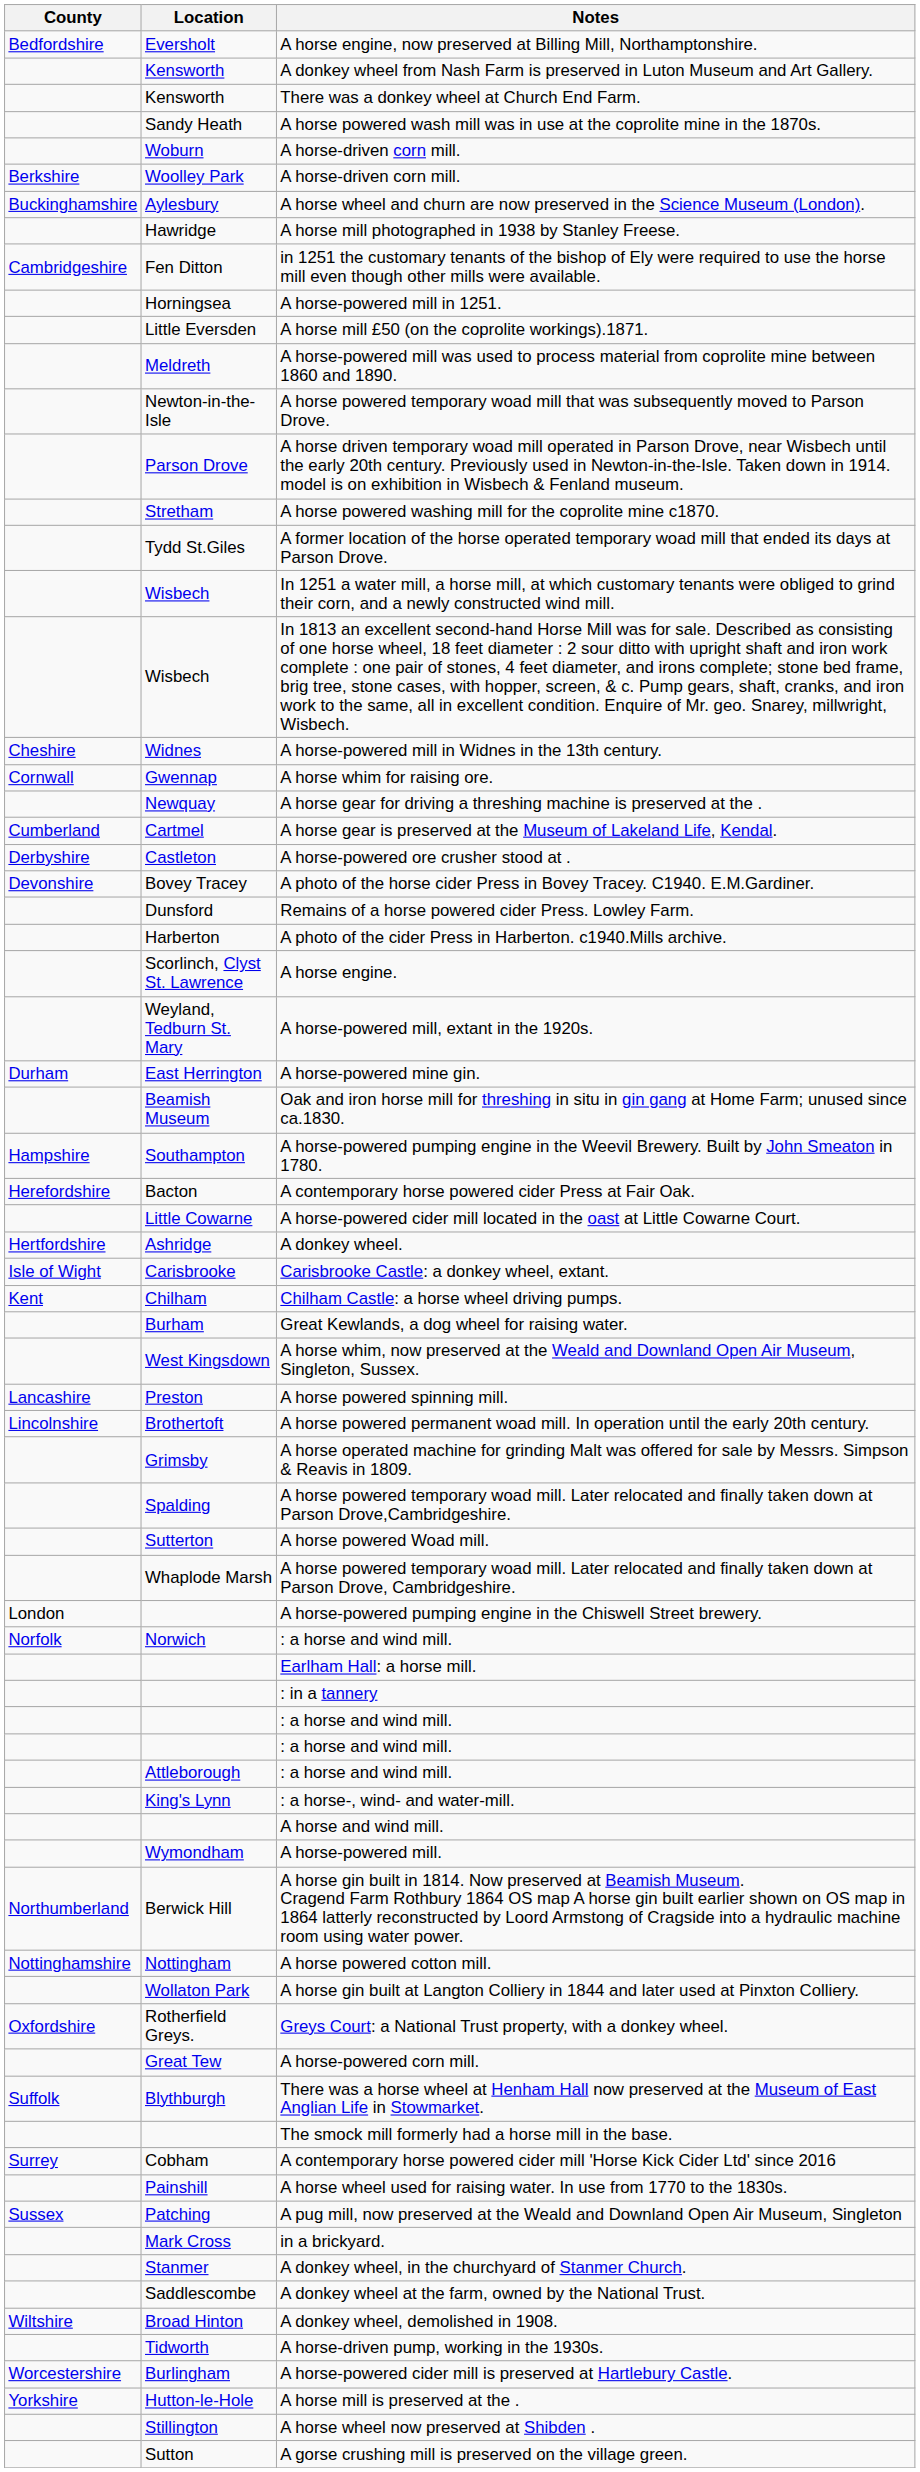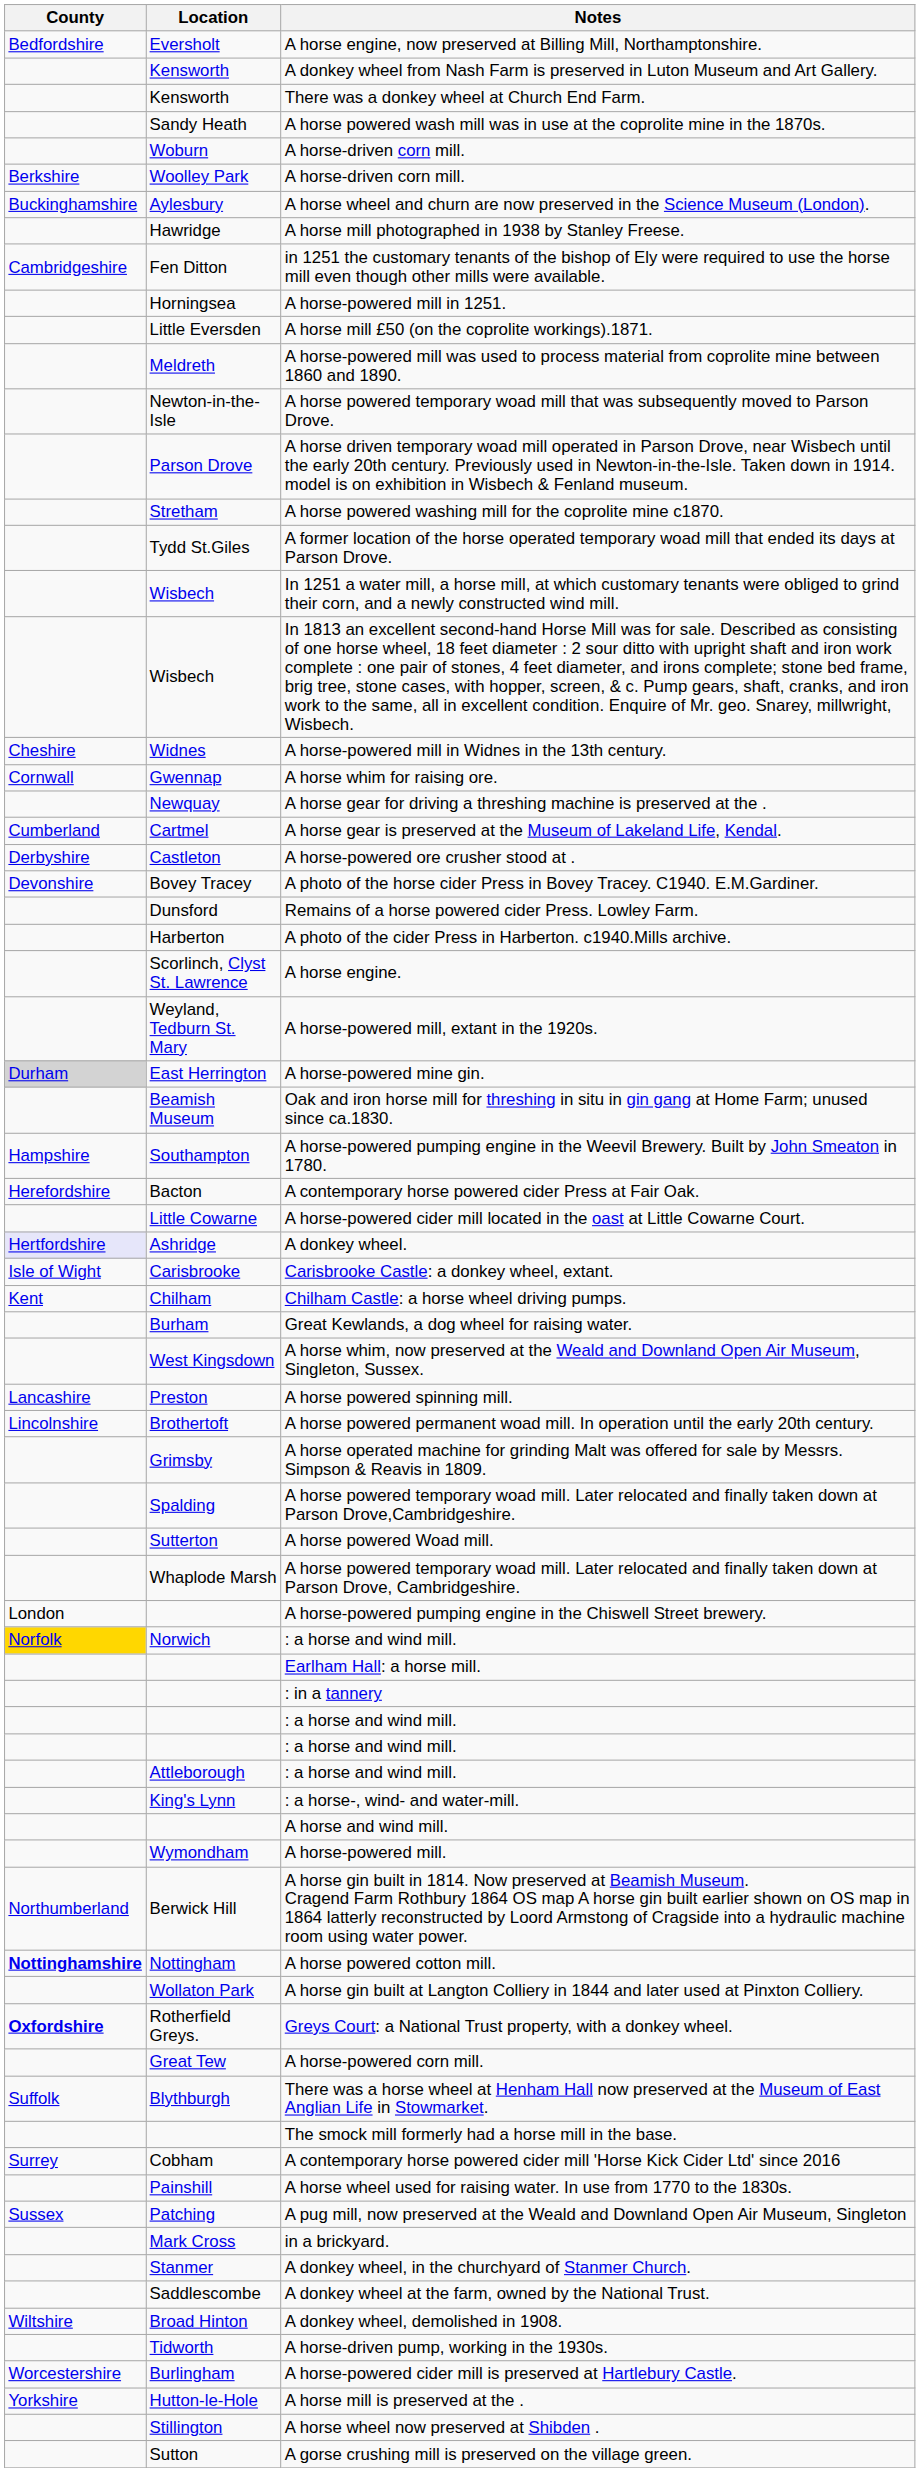(38, 1073) no background -> (38, 1073) lightgrey background
(57, 1245) no background -> (57, 1245) lavender background
(35, 1640) no background -> (35, 1640) gold background
(70, 1963) normal -> (75, 1963) bold
(52, 2026) normal -> (56, 2026) bold
